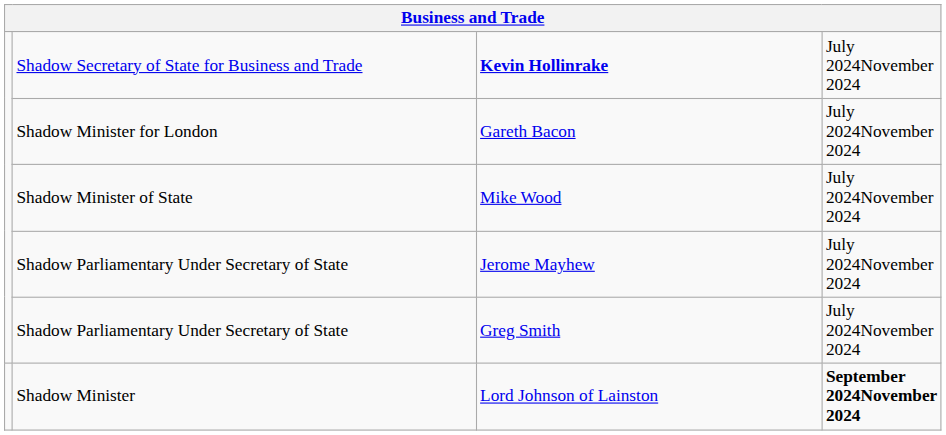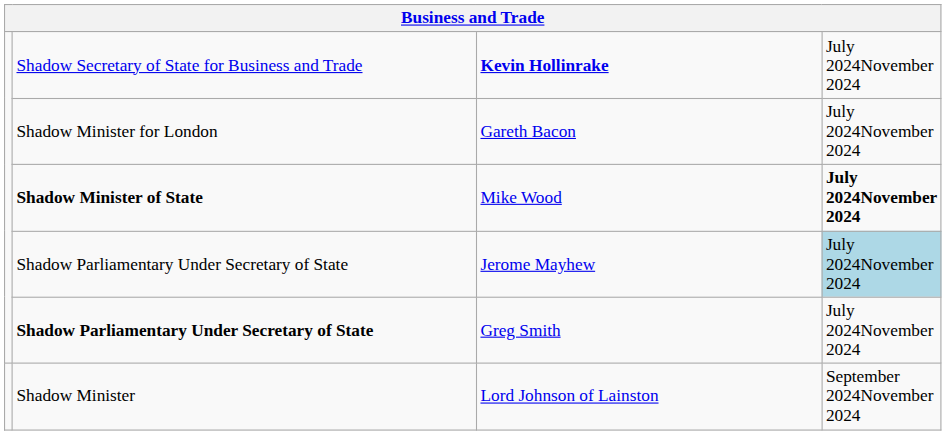(105, 197) normal -> (110, 197) bold
(880, 197) normal -> (881, 197) bold
(880, 263) no background -> (880, 263) lightblue background
(182, 330) normal -> (195, 330) bold
(881, 396) bold -> (880, 396) normal
